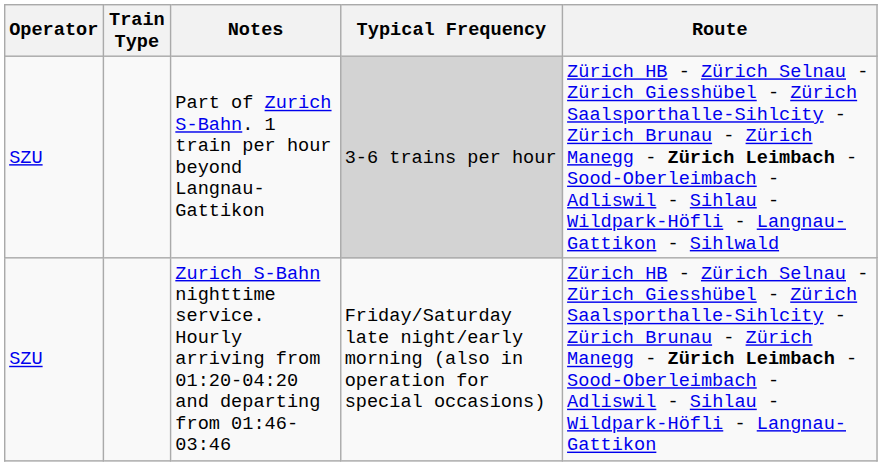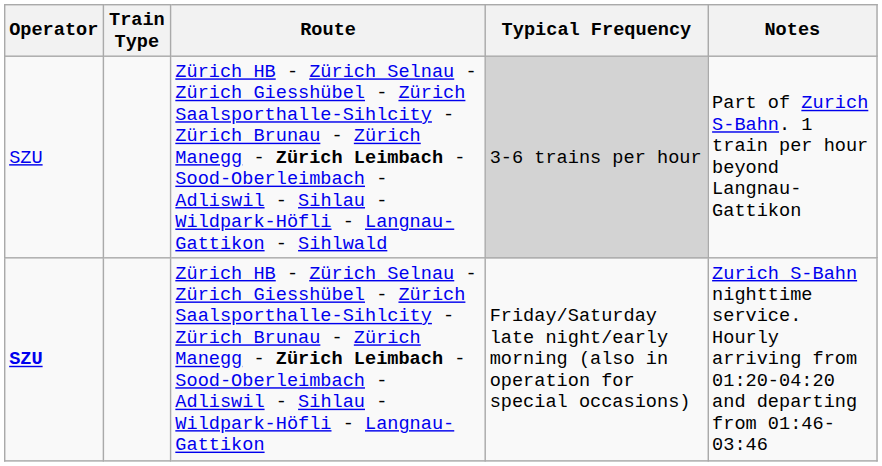columns swapped: (720, 31) <-> (256, 31)
(26, 359) normal -> (26, 359) bold
